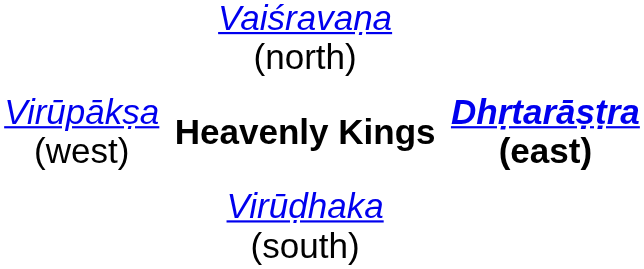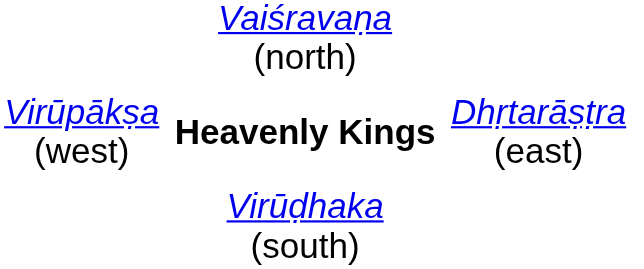(545, 132) bold -> (539, 132) normal
